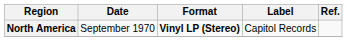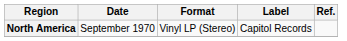(200, 28) bold -> (197, 28) normal
